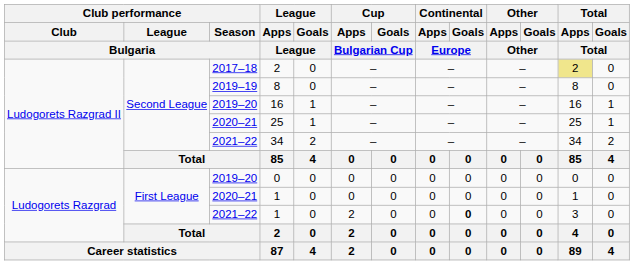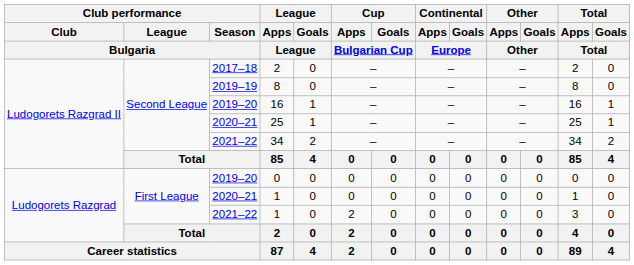(575, 68) khaki background -> (575, 68) no background
(468, 214) bold -> (468, 214) normal
